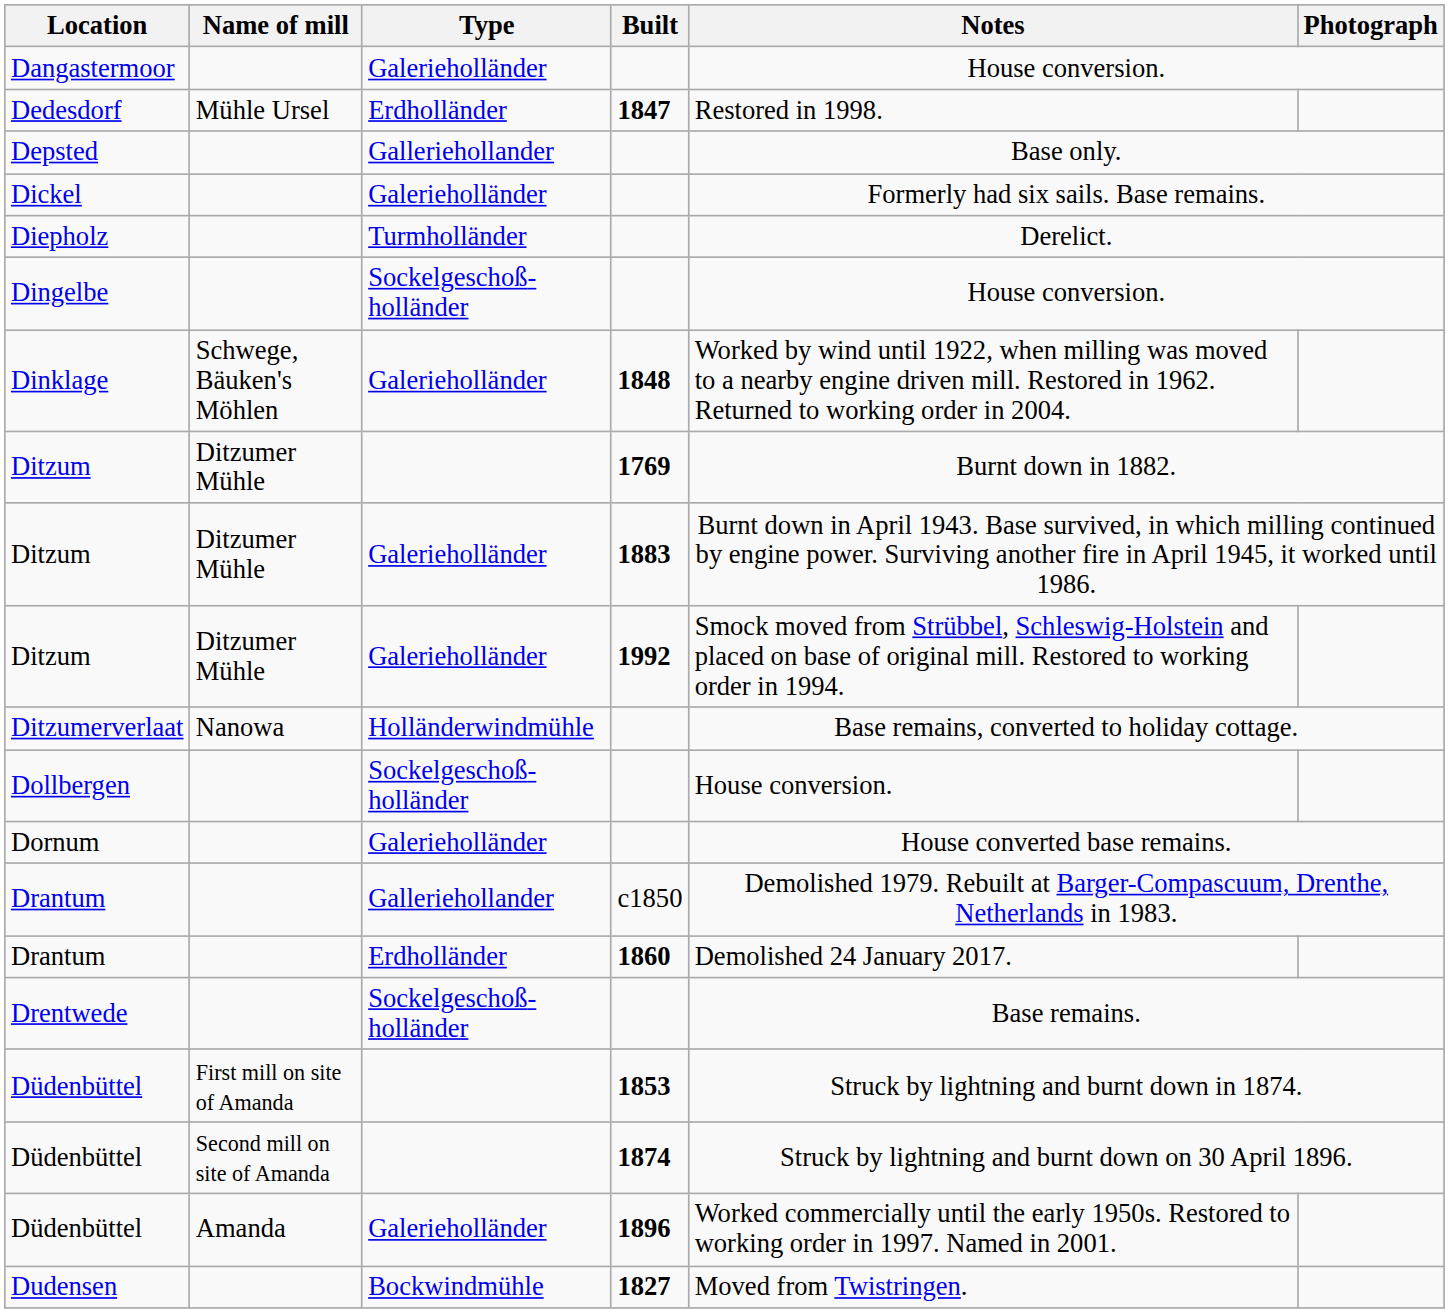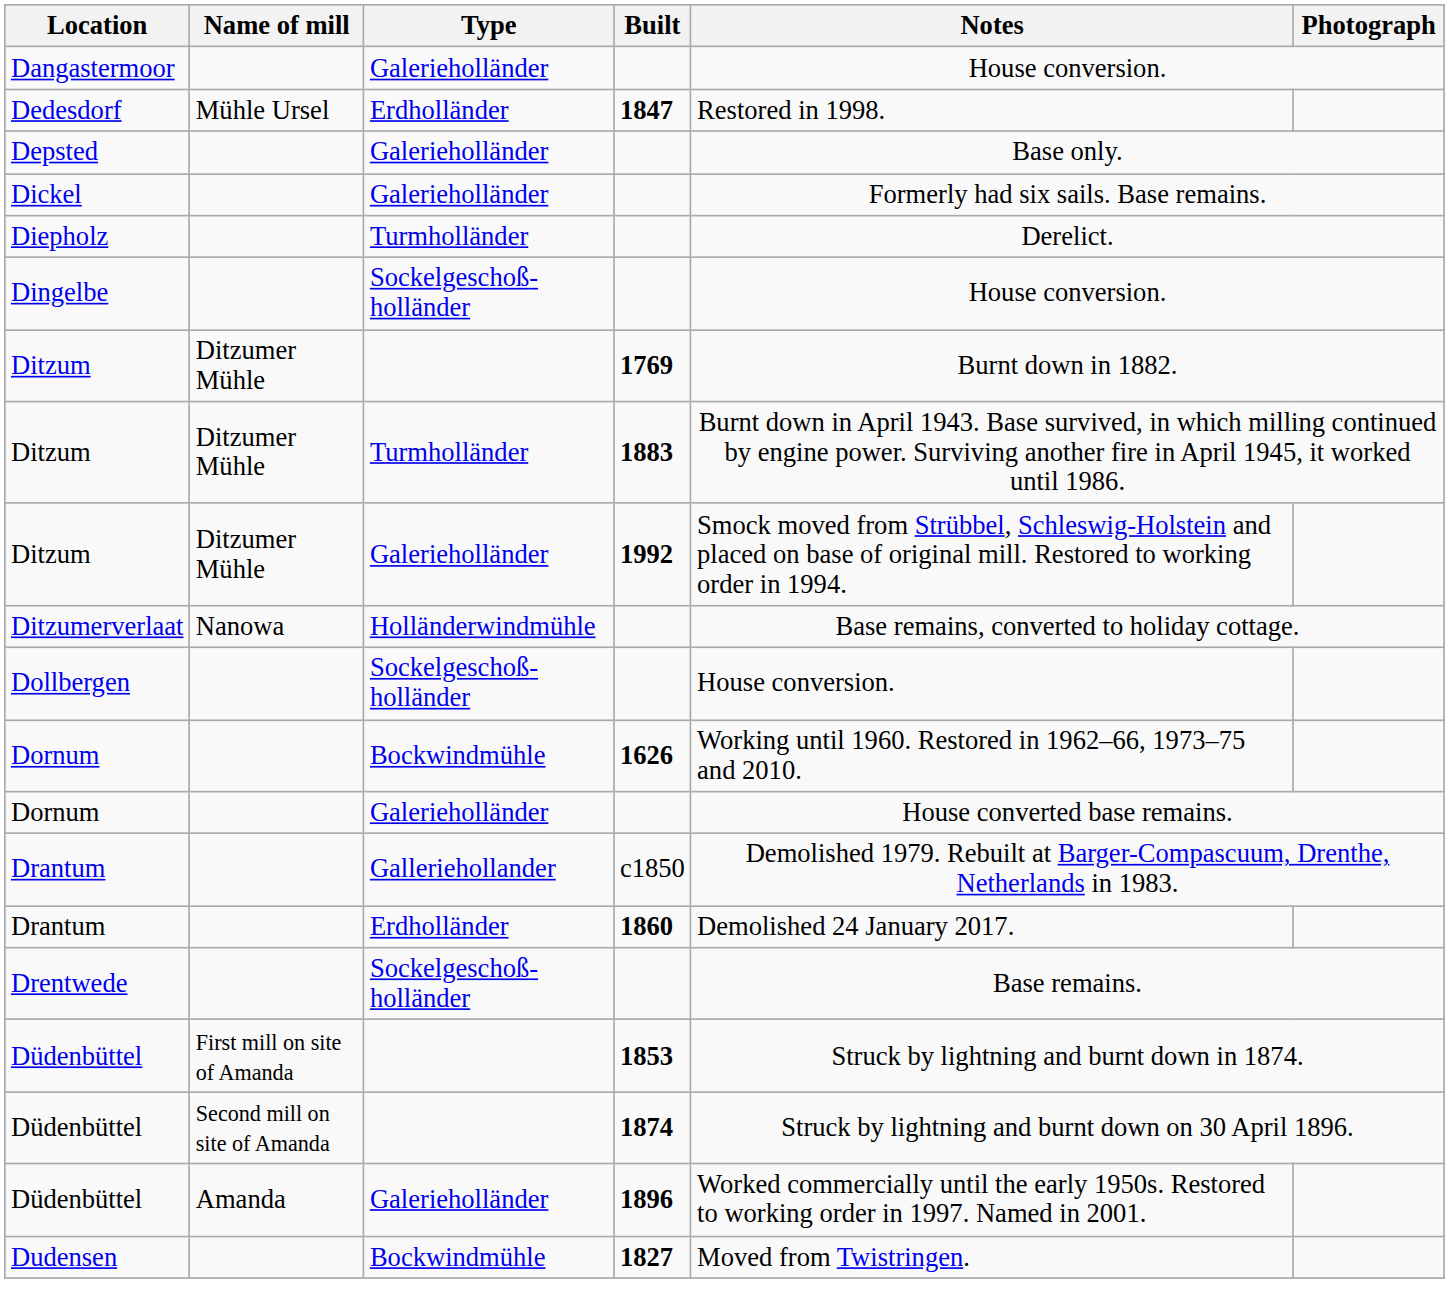(461, 151) Galleriehollander -> (459, 151) Galerieholländer
- row: (60, 380)
(457, 554) Galerieholländer -> (449, 452) Turmholländer
+ row: (55, 755)
